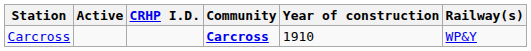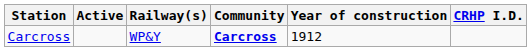columns swapped: (485, 15) <-> (165, 15)
(298, 36) 1910 -> (306, 36) 1912
